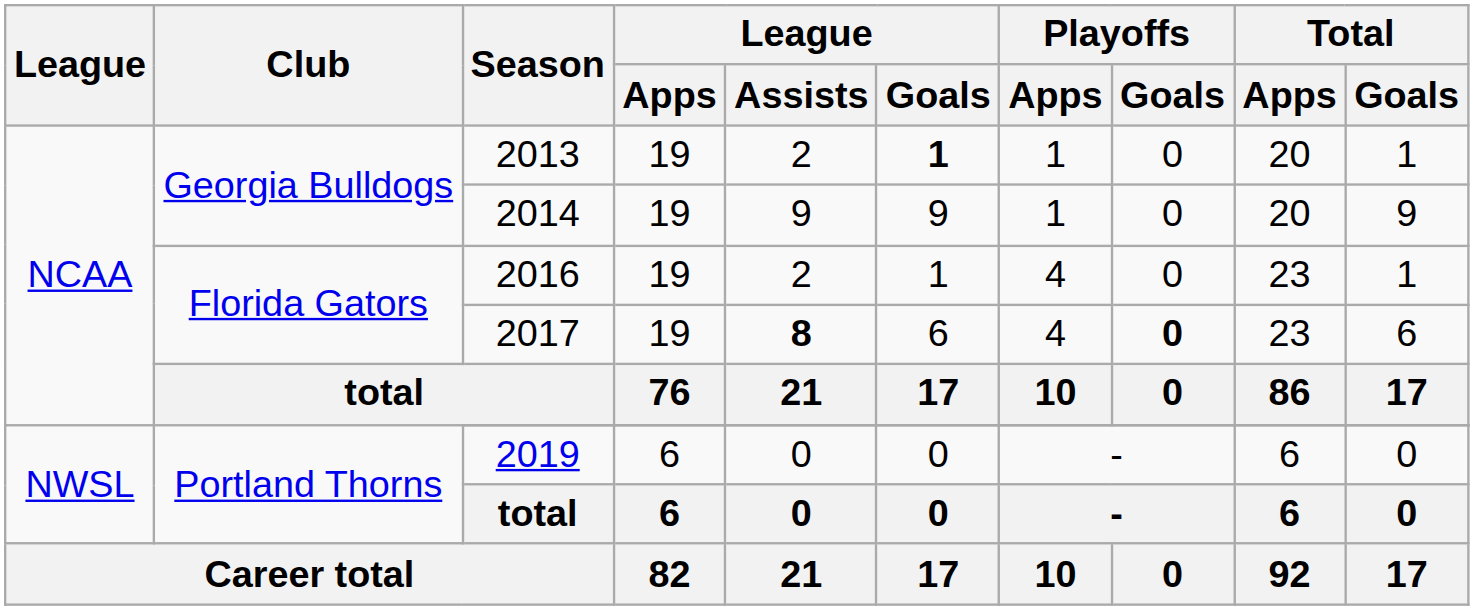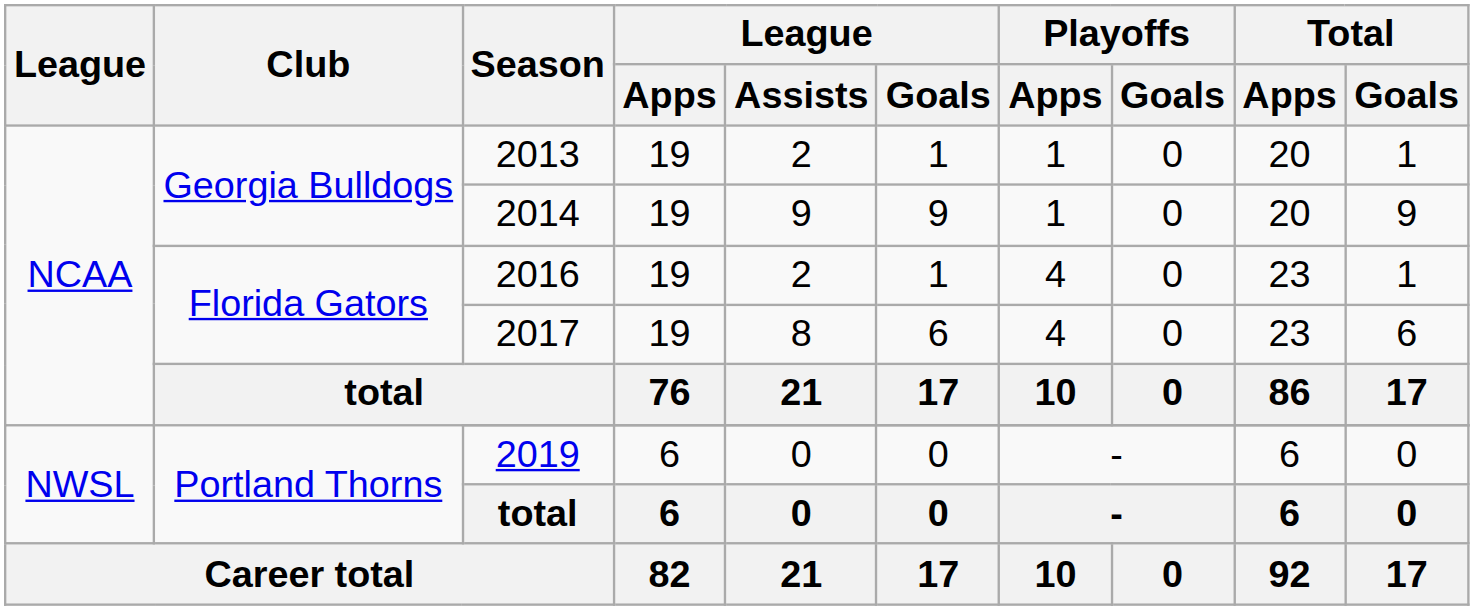(938, 154) bold -> (938, 154) normal
(801, 333) bold -> (801, 333) normal
(1172, 333) bold -> (1172, 333) normal
